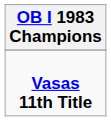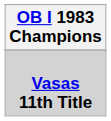(56, 92) no background -> (56, 92) lightgrey background
